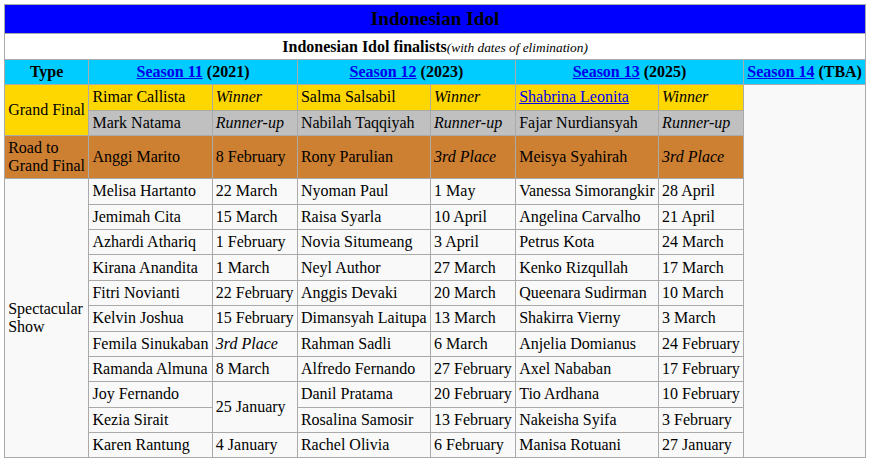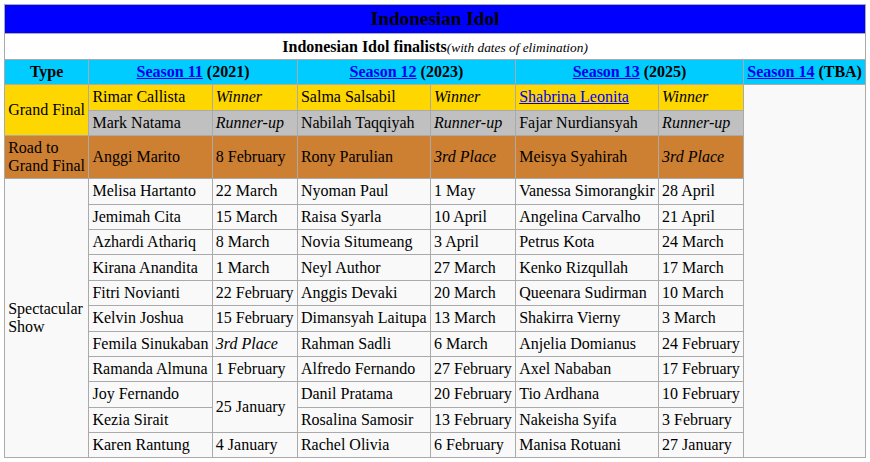(251, 242) 1 February -> (243, 242) 8 March
(243, 369) 8 March -> (251, 369) 1 February
